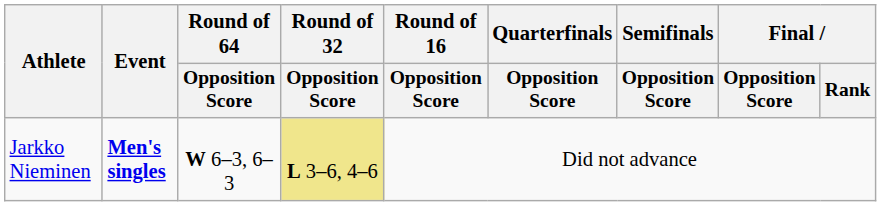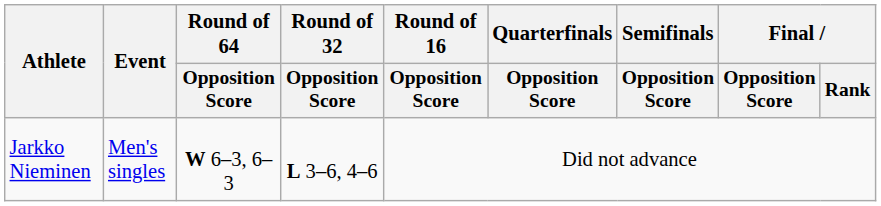(137, 159) bold -> (137, 159) normal
(332, 171) khaki background -> (332, 171) no background
